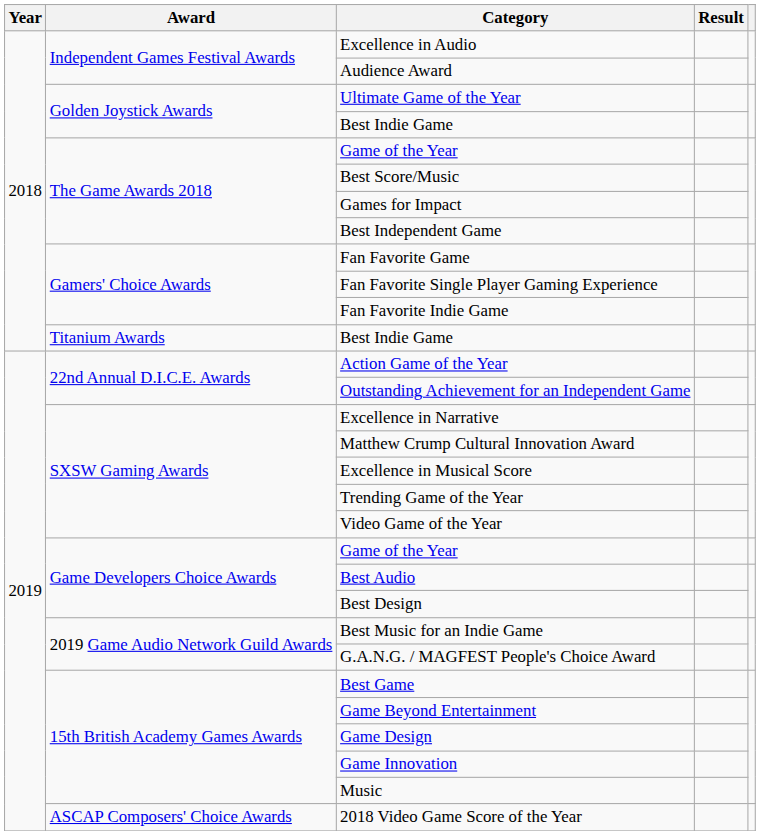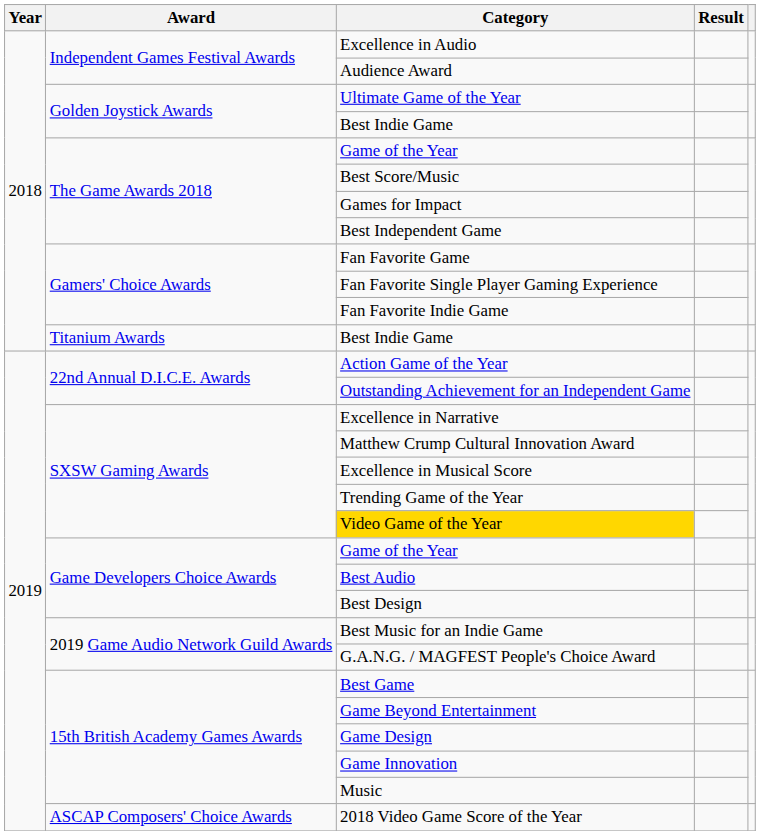(421, 524) no background -> (421, 524) gold background
